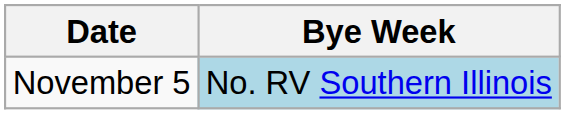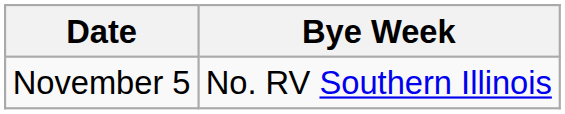(379, 83) lightblue background -> (379, 83) no background
